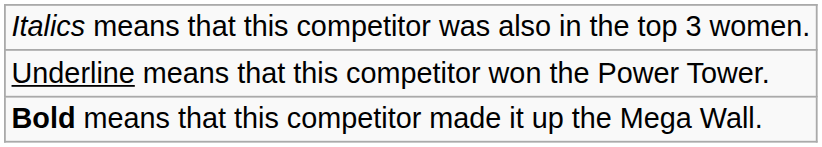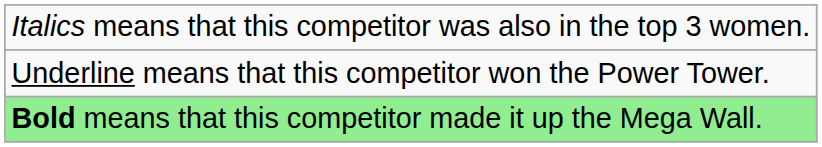(387, 118) no background -> (387, 118) lightgreen background
